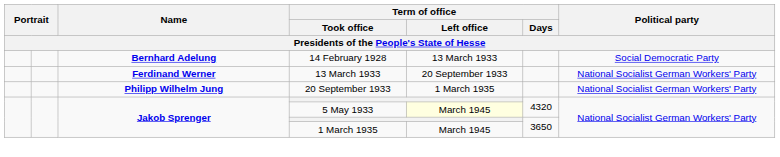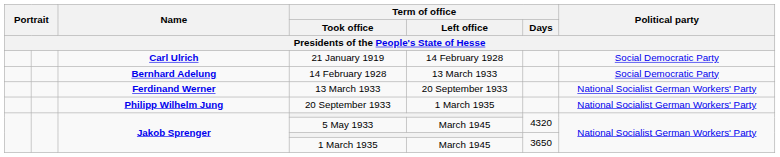+ row: (174, 58)
(465, 109) lightyellow background -> (465, 125) no background
